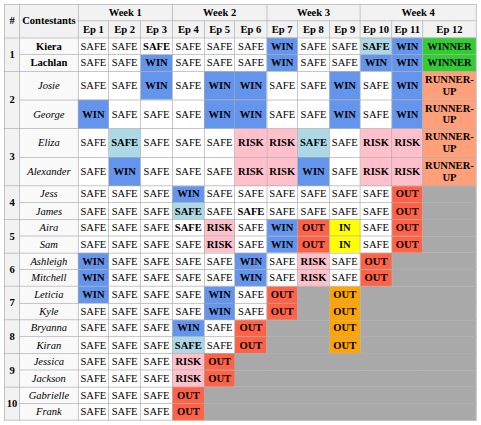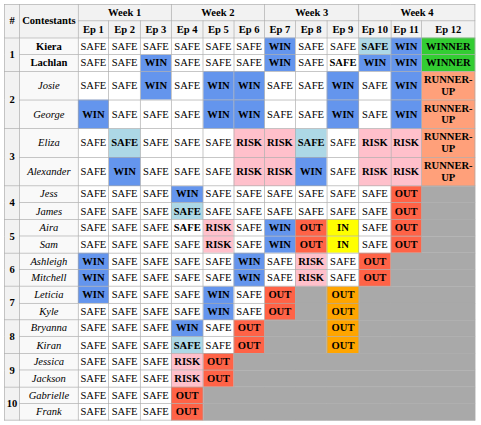(157, 46) bold -> (156, 46) normal
(345, 63) normal -> (343, 63) bold
(251, 211) bold -> (249, 211) normal
